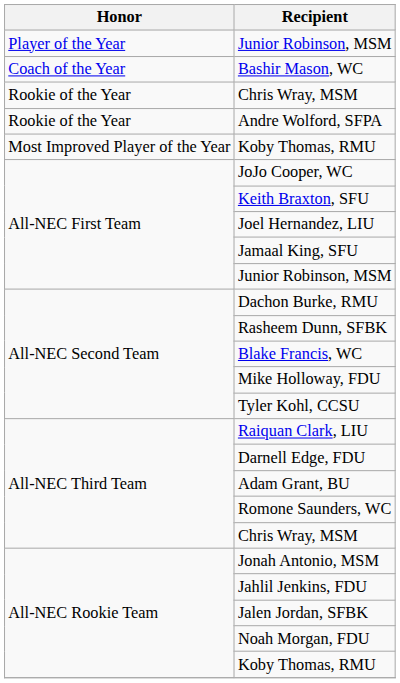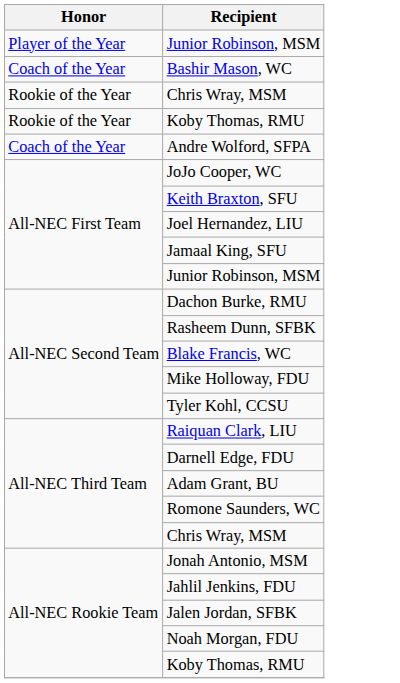(310, 120) Andre Wolford, SFPA -> (236, 120) Koby Thomas, RMU
(119, 146) Most Improved Player of the Year -> (67, 146) Coach of the Year
(307, 146) Koby Thomas, RMU -> (239, 146) Andre Wolford, SFPA
